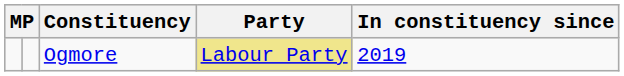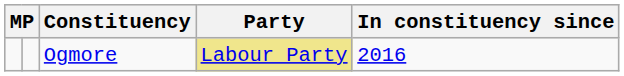(382, 55) 2019 -> (382, 55) 2016
